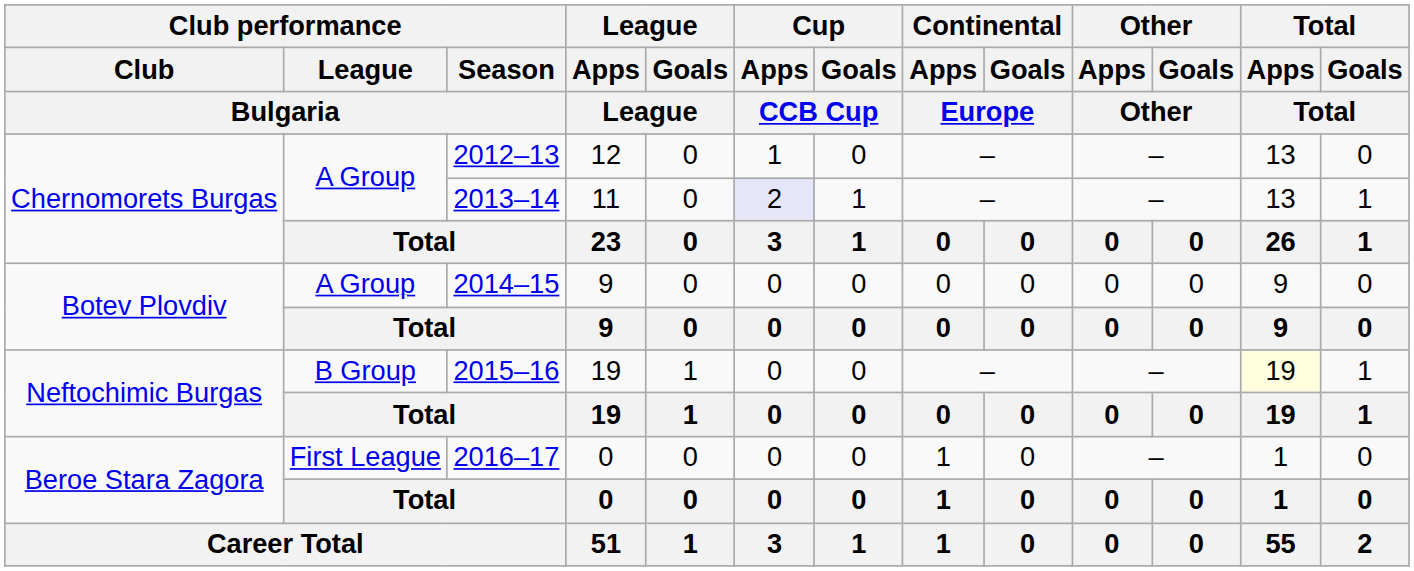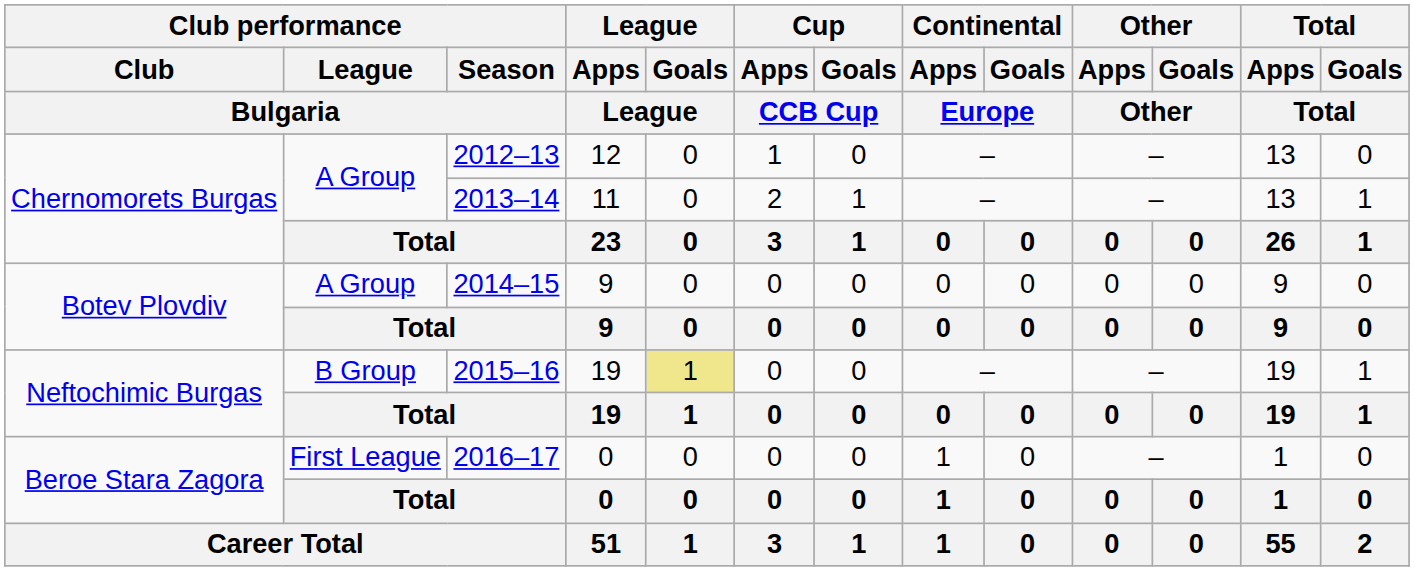(775, 198) lavender background -> (775, 198) no background
(690, 371) no background -> (690, 371) khaki background
(1281, 371) lightyellow background -> (1281, 371) no background
